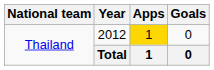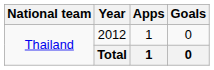(149, 34) gold background -> (149, 34) no background
